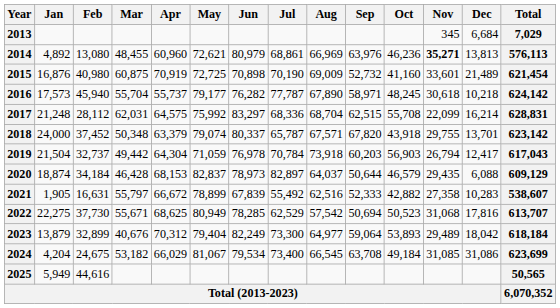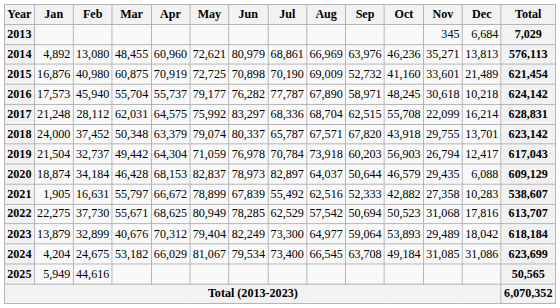(443, 54) bold -> (443, 54) normal
